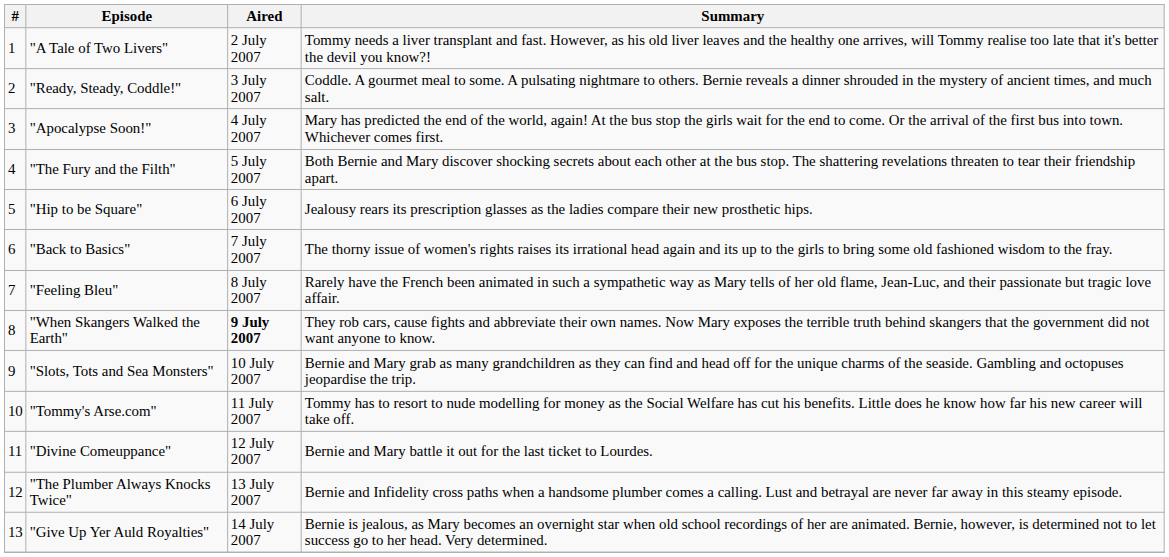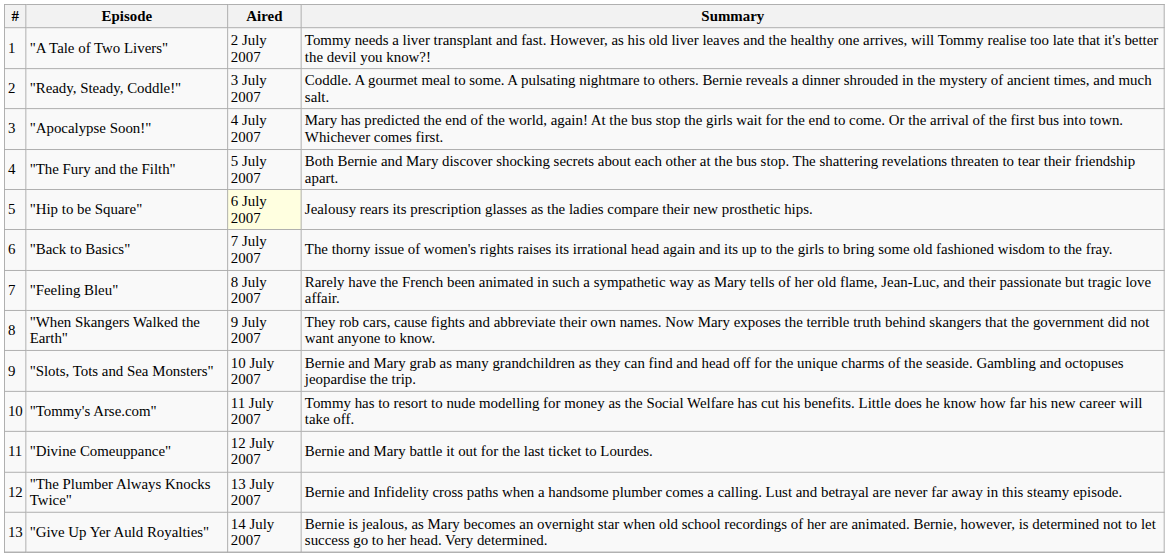(249, 209) no background -> (249, 209) lightyellow background
(250, 330) bold -> (249, 330) normal
